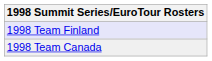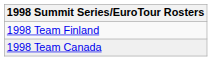(53, 30) lavender background -> (53, 30) no background
